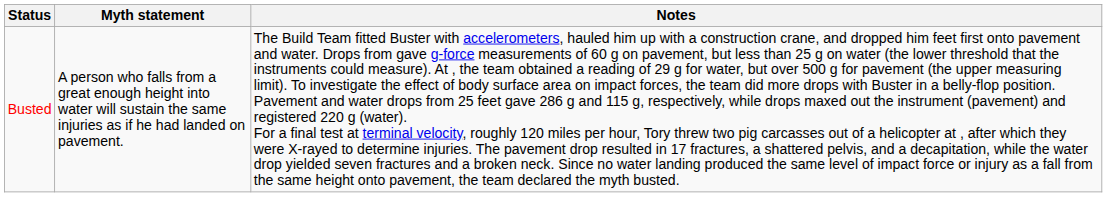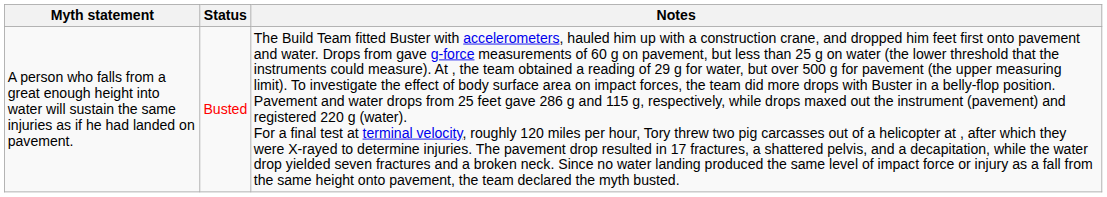columns swapped: (153, 15) <-> (30, 15)
